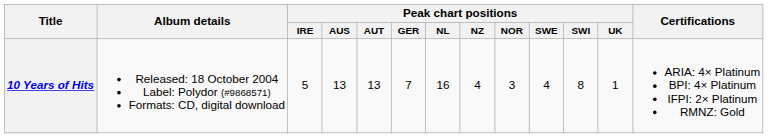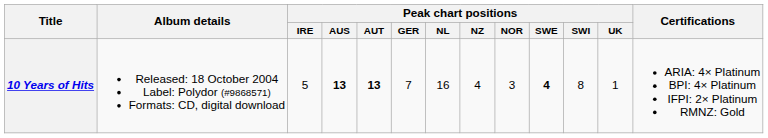(339, 85) normal -> (339, 85) bold
(374, 85) normal -> (374, 85) bold
(546, 85) normal -> (546, 85) bold
